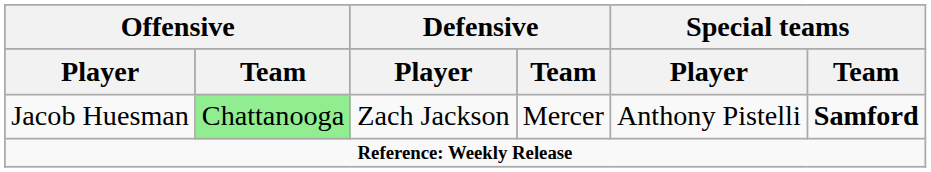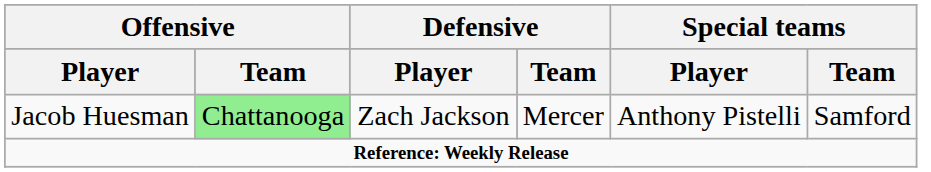(866, 116) bold -> (862, 116) normal
